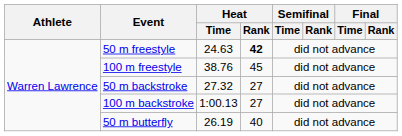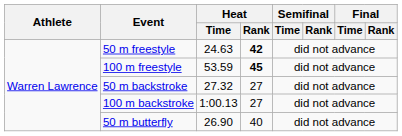(218, 67) 38.76 -> (218, 67) 53.59
(256, 67) normal -> (256, 67) bold
(218, 122) 26.19 -> (218, 122) 26.90
